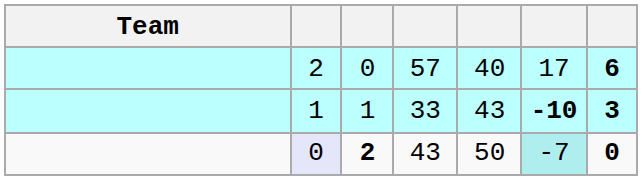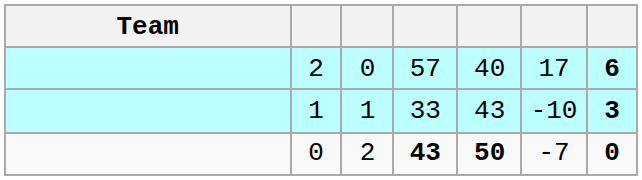(554, 111) bold -> (554, 111) normal
(316, 153) lavender background -> (316, 153) no background
(367, 153) bold -> (367, 153) normal
(425, 153) normal -> (425, 153) bold
(490, 153) normal -> (490, 153) bold
(554, 153) paleturquoise background -> (554, 153) no background
